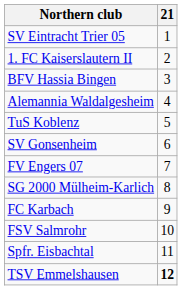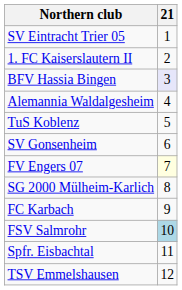(167, 79) no background -> (167, 79) lavender background
(167, 166) no background -> (167, 166) lightyellow background
(167, 230) no background -> (167, 230) lightblue background
(167, 274) bold -> (167, 274) normal
